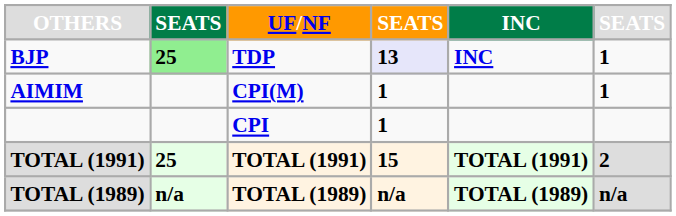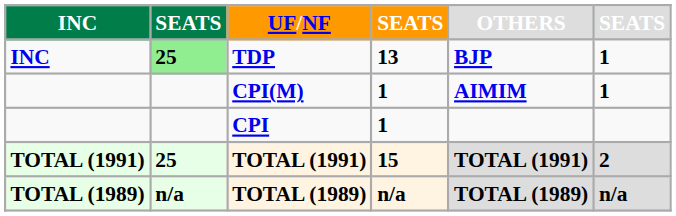columns swapped: (521, 22) <-> (77, 22)
(388, 56) lavender background -> (388, 56) no background
